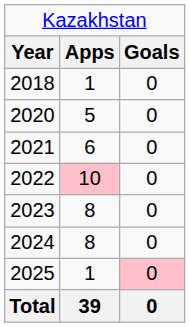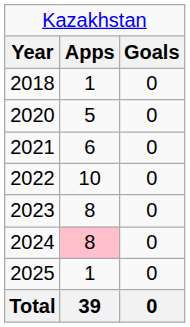(90, 178) pink background -> (90, 178) no background
(90, 242) no background -> (90, 242) pink background
(152, 274) pink background -> (152, 274) no background
